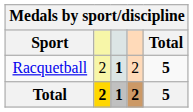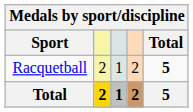(119, 68) bold -> (119, 68) normal
